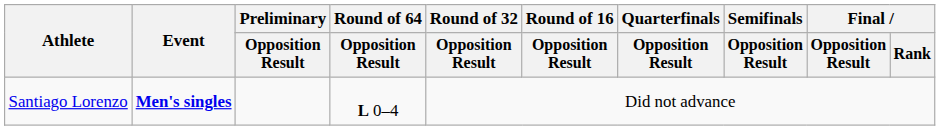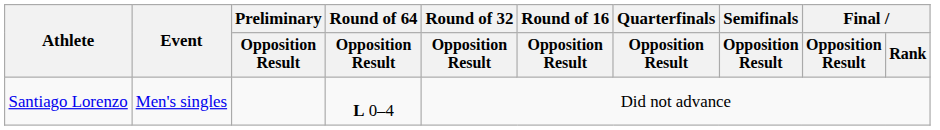(184, 101) bold -> (181, 101) normal
